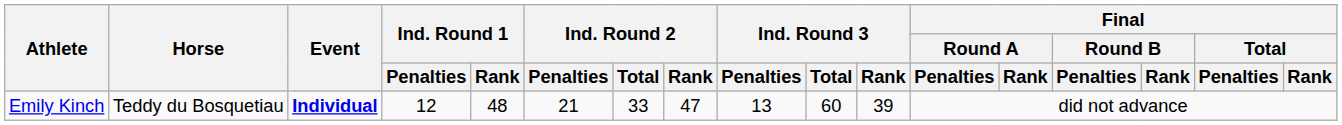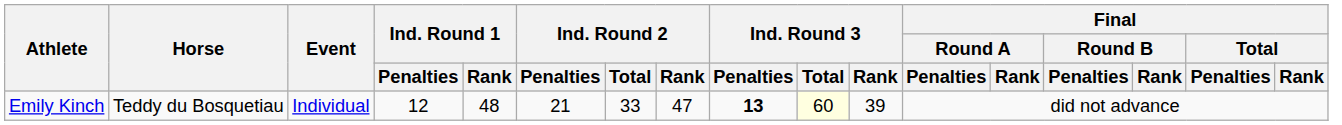(335, 106) bold -> (331, 106) normal
(761, 106) normal -> (753, 106) bold
(831, 106) no background -> (823, 106) lightyellow background
